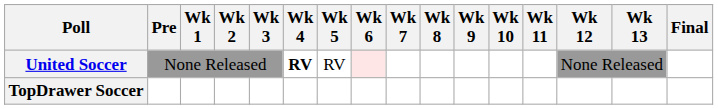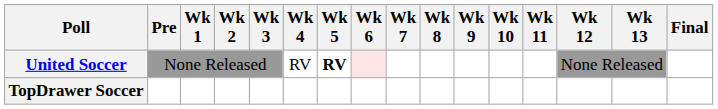(300, 63) bold -> (300, 63) normal
(334, 63) normal -> (334, 63) bold
